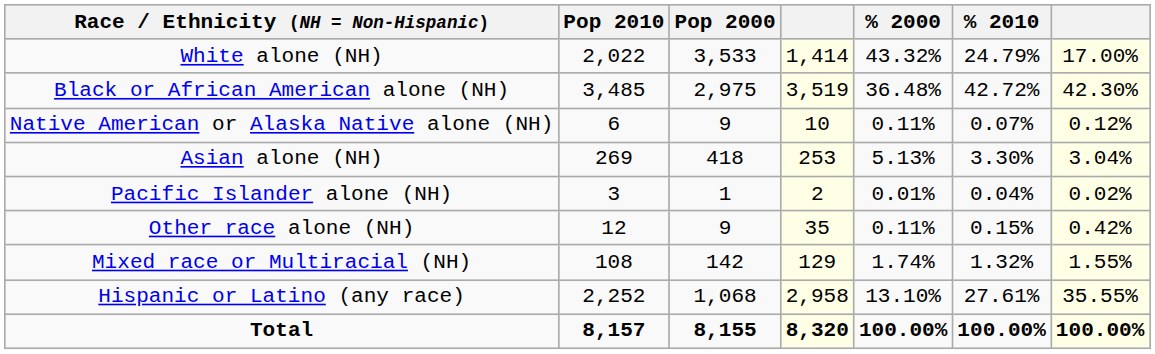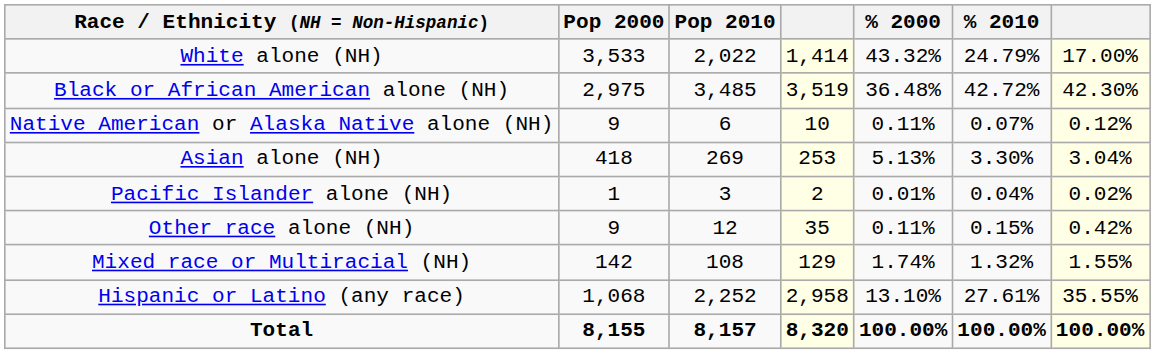columns swapped: (725, 22) <-> (614, 22)
